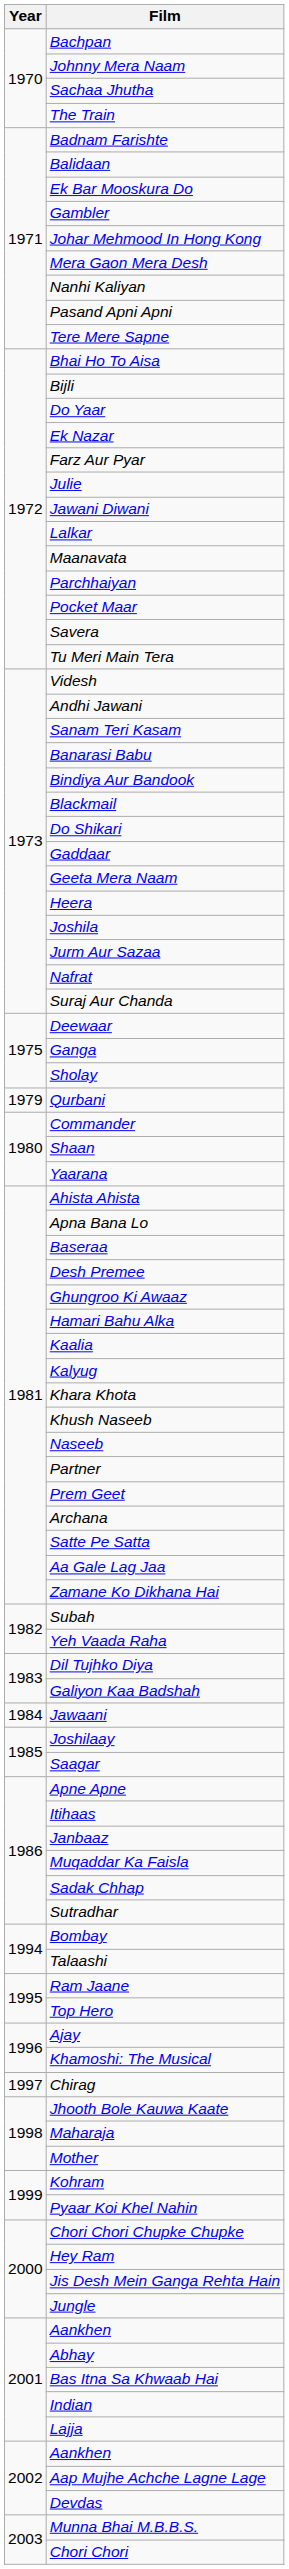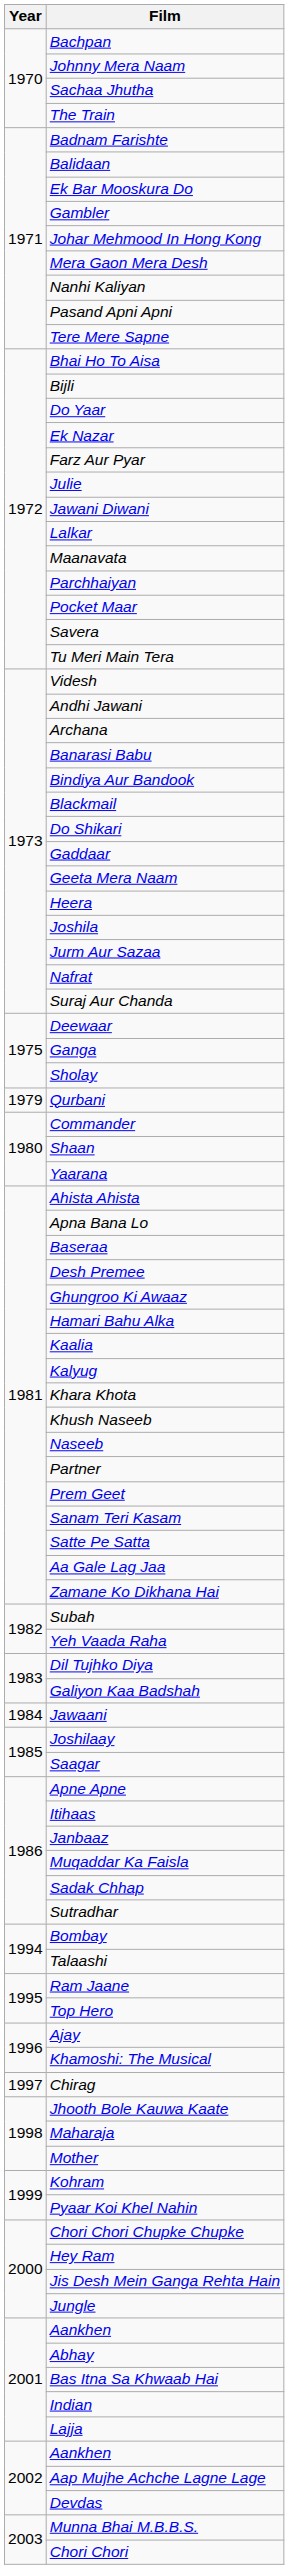(115, 730) Sanam Teri Kasam -> (79, 730) Archana
(79, 1518) Archana -> (115, 1518) Sanam Teri Kasam
